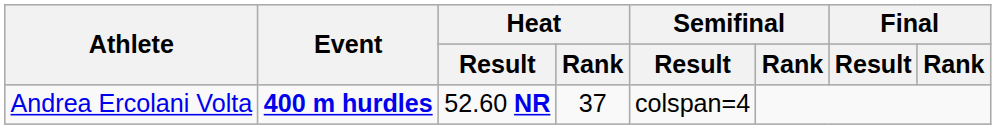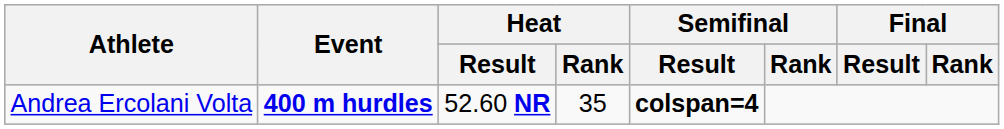(593, 104) 37 -> (593, 104) 35
(693, 104) normal -> (697, 104) bold
